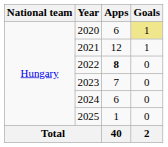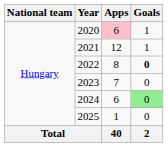(116, 30) no background -> (116, 30) pink background
(147, 30) khaki background -> (147, 30) no background
(116, 64) bold -> (116, 64) normal
(147, 64) normal -> (147, 64) bold
(147, 99) no background -> (147, 99) lightgreen background
